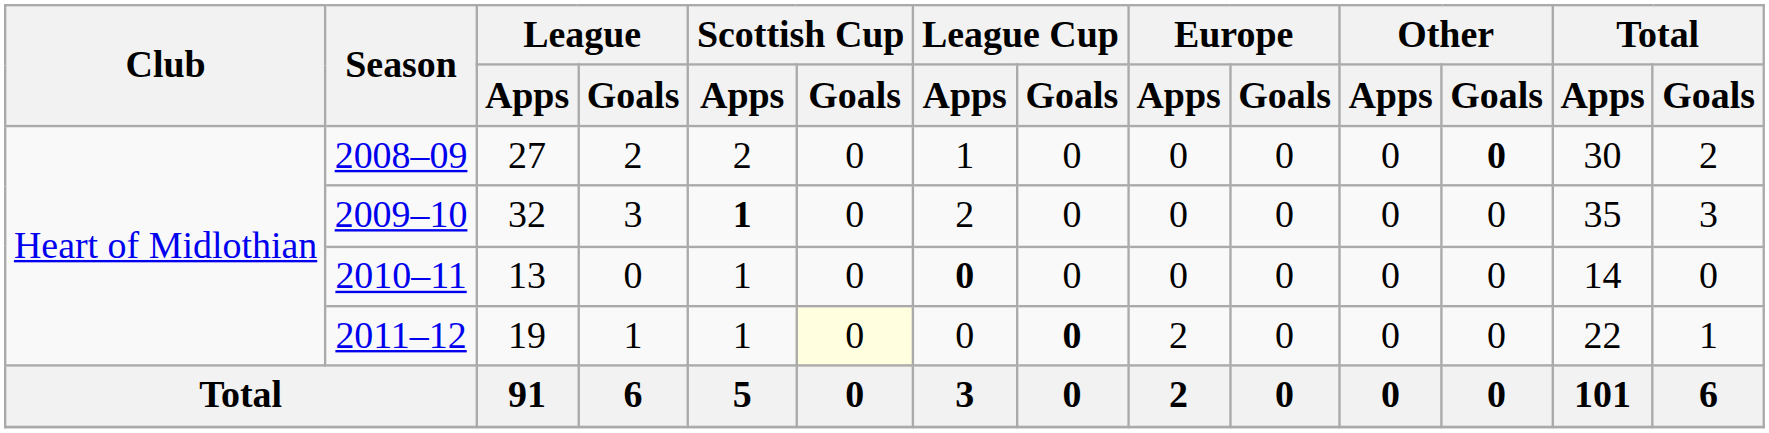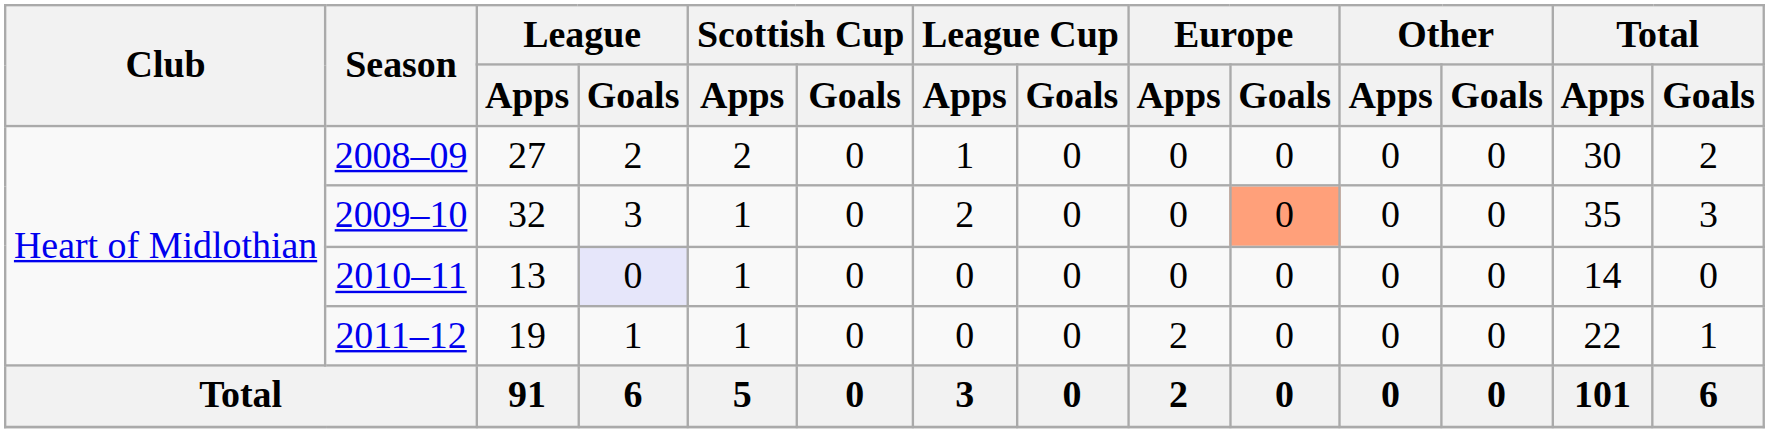(1497, 154) bold -> (1497, 154) normal
(742, 214) bold -> (742, 214) normal
(1285, 214) no background -> (1285, 214) lightsalmon background
(633, 275) no background -> (633, 275) lavender background
(965, 275) bold -> (965, 275) normal
(855, 335) lightyellow background -> (855, 335) no background
(1072, 335) bold -> (1072, 335) normal
